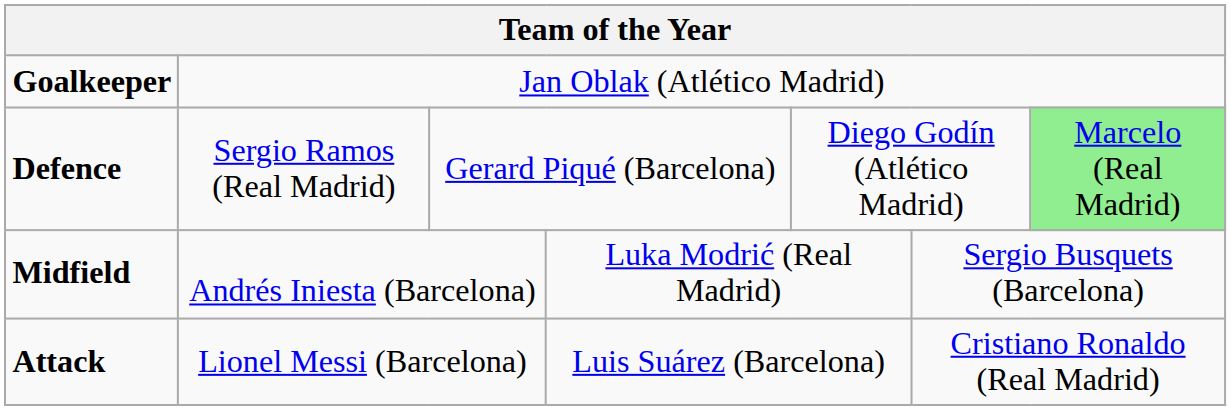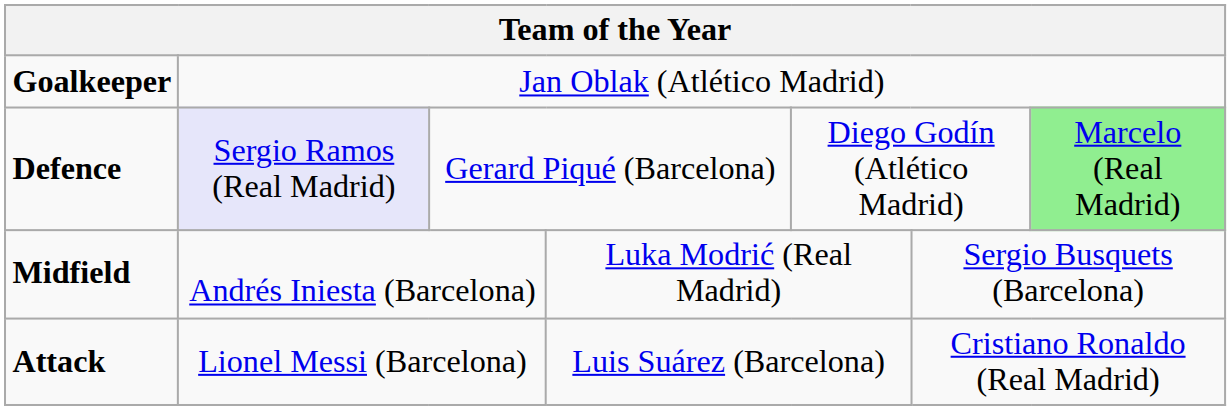(304, 168) no background -> (304, 168) lavender background
